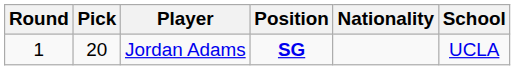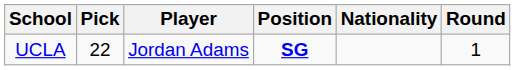columns swapped: (39, 19) <-> (474, 19)
(97, 49) 20 -> (100, 49) 22
